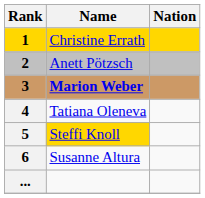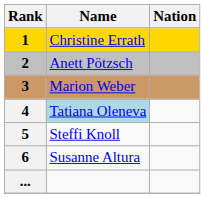(96, 87) bold -> (92, 87) normal
(98, 110) no background -> (98, 110) lightblue background
(85, 134) gold background -> (85, 134) no background
